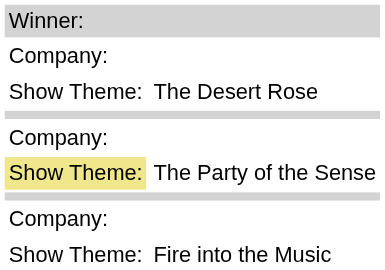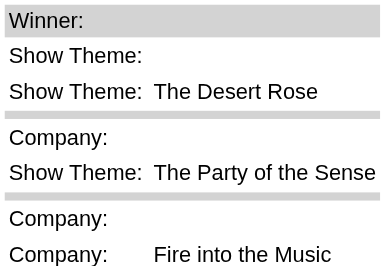(58, 56) Company: -> (76, 56) Show Theme:
(76, 173) khaki background -> (76, 173) no background
(76, 254) Show Theme: -> (58, 254) Company:
